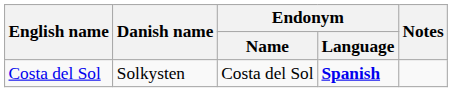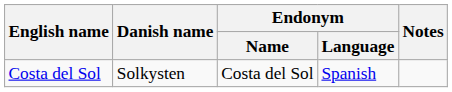(351, 73) bold -> (349, 73) normal
